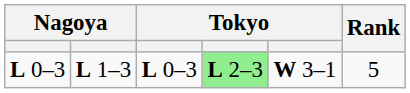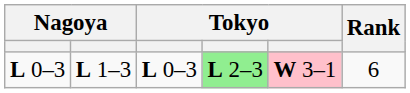(305, 69) no background -> (305, 69) pink background
(374, 69) 5 -> (374, 69) 6
